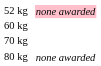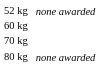(66, 11) pink background -> (66, 11) no background
